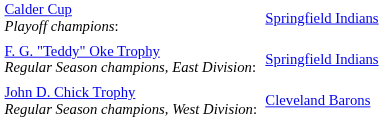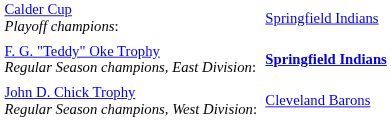(322, 59) normal -> (326, 59) bold
